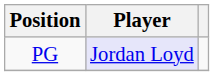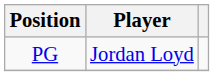(142, 53) lavender background -> (142, 53) no background
